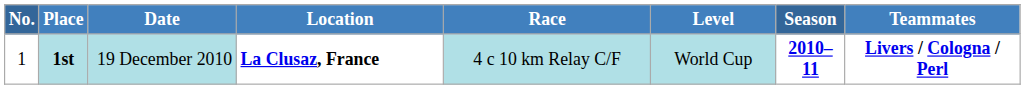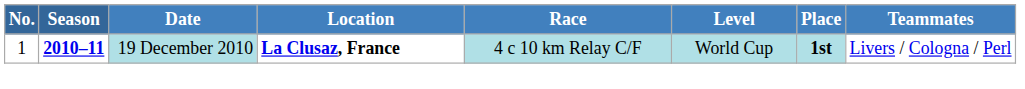columns swapped: (810, 19) <-> (63, 19)
(932, 59) bold -> (931, 48) normal
